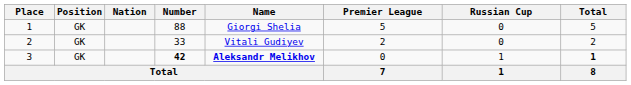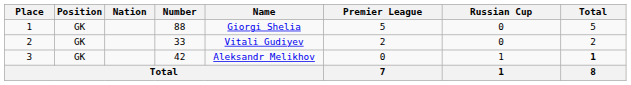(180, 58) bold -> (180, 58) normal
(264, 58) bold -> (264, 58) normal
